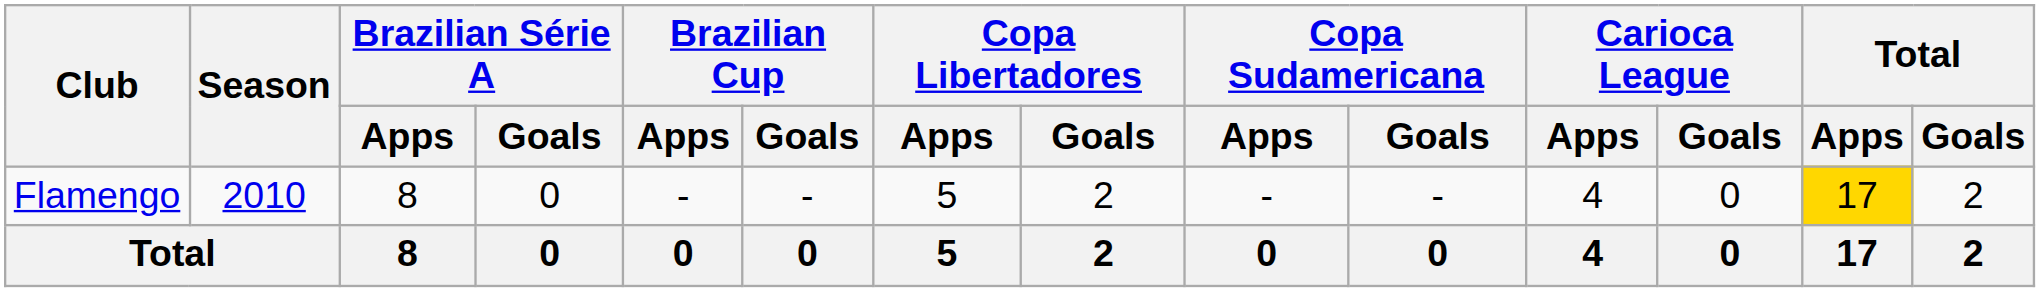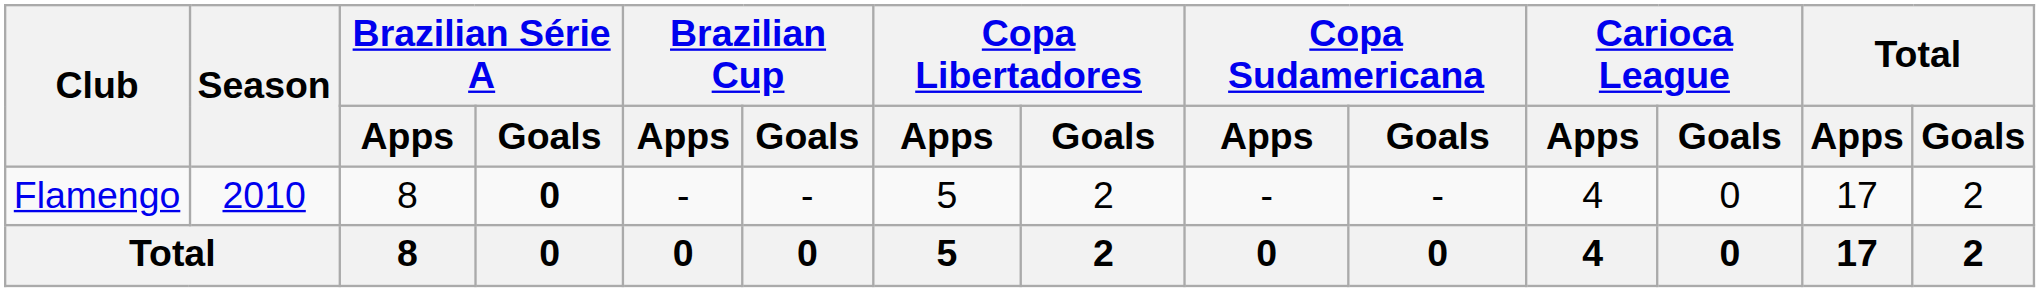(550, 195) normal -> (550, 195) bold
(1857, 195) gold background -> (1857, 195) no background
